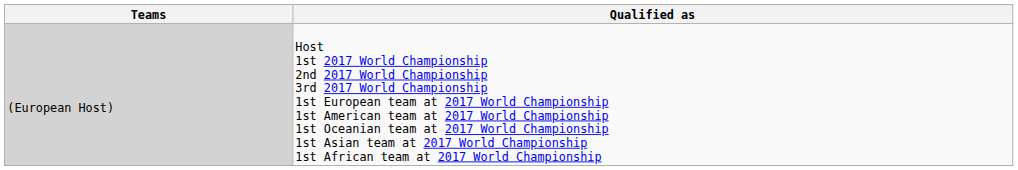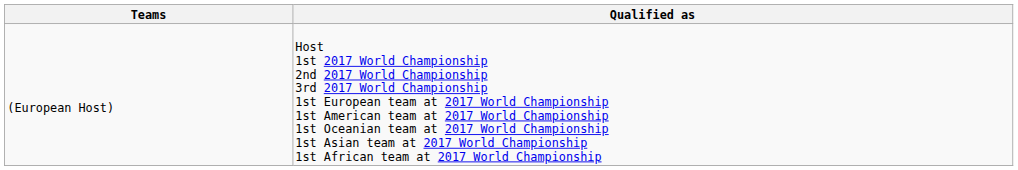(61, 108) lightgrey background -> (61, 108) no background
